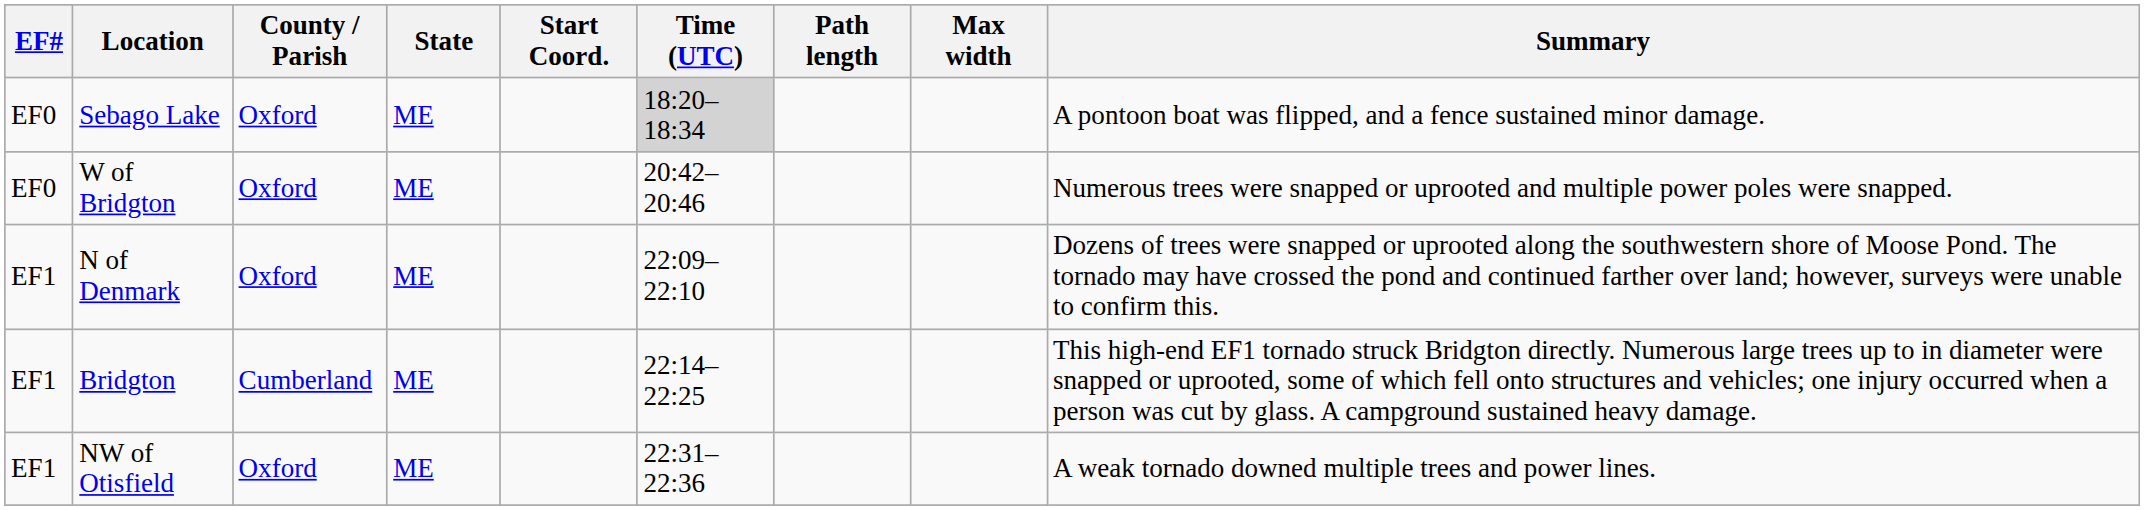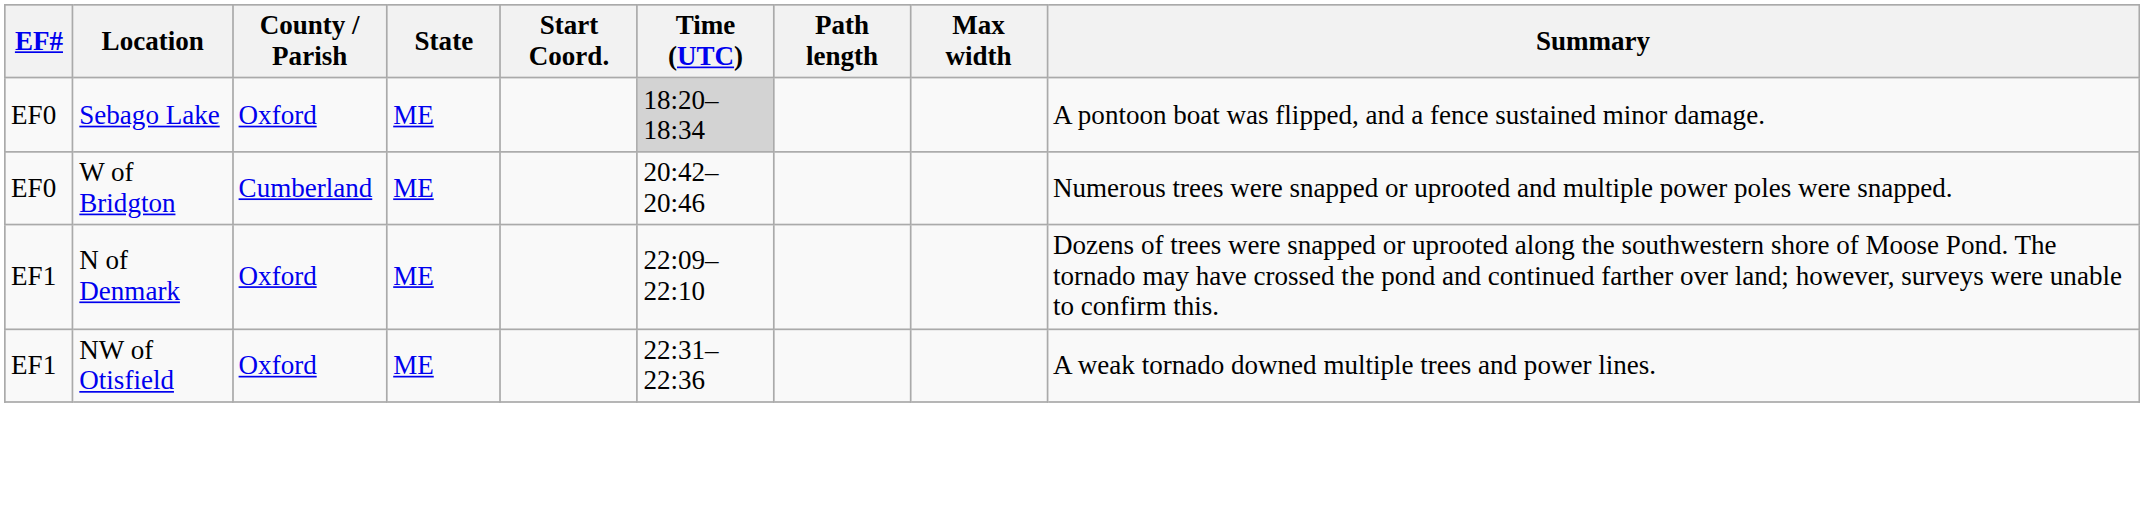(278, 187) Oxford -> (305, 187) Cumberland
- row: (127, 379)
